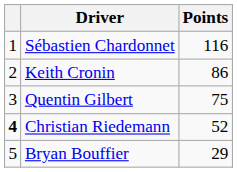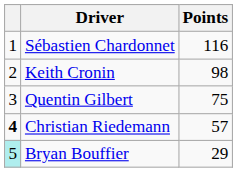(220, 72) 86 -> (220, 72) 98
(220, 126) 52 -> (220, 126) 57
(13, 153) no background -> (13, 153) paleturquoise background
